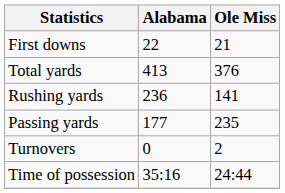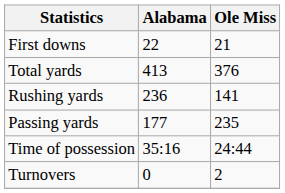rows swapped: (42, 148) <-> (72, 174)
